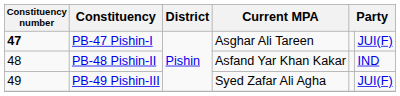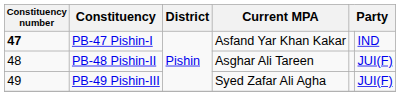(264, 41) Asghar Ali Tareen -> (280, 41) Asfand Yar Khan Kakar
(375, 41) JUI(F) -> (368, 41) IND
(280, 61) Asfand Yar Khan Kakar -> (264, 61) Asghar Ali Tareen
(368, 61) IND -> (375, 61) JUI(F)
